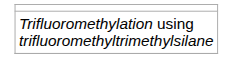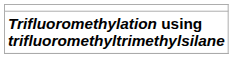(116, 32) normal -> (116, 32) bold
